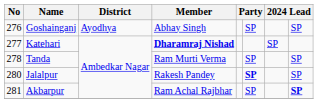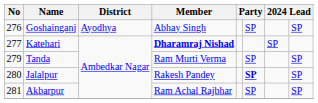(14, 59) 278 -> (14, 59) 279
(297, 91) bold -> (297, 91) normal
